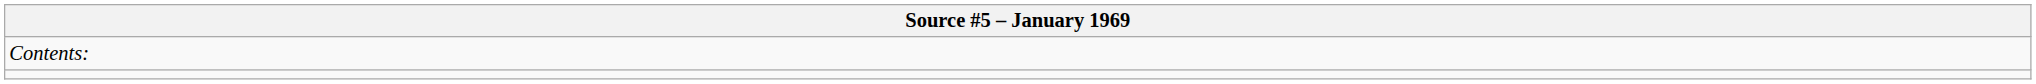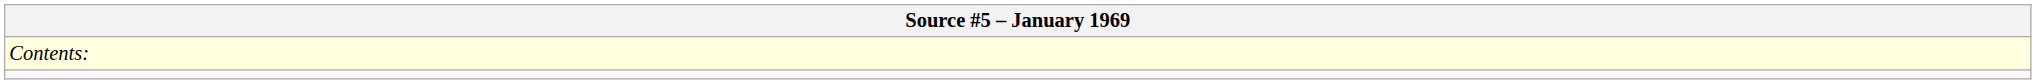(49, 53) no background -> (49, 53) lightyellow background
